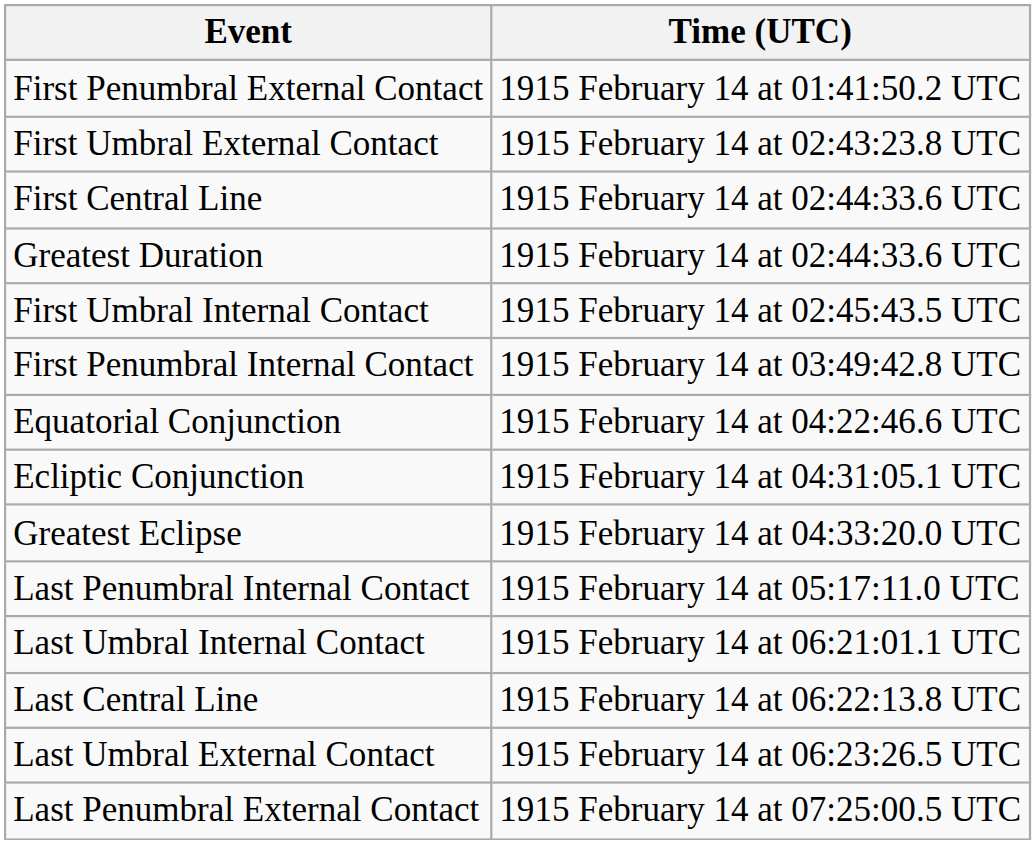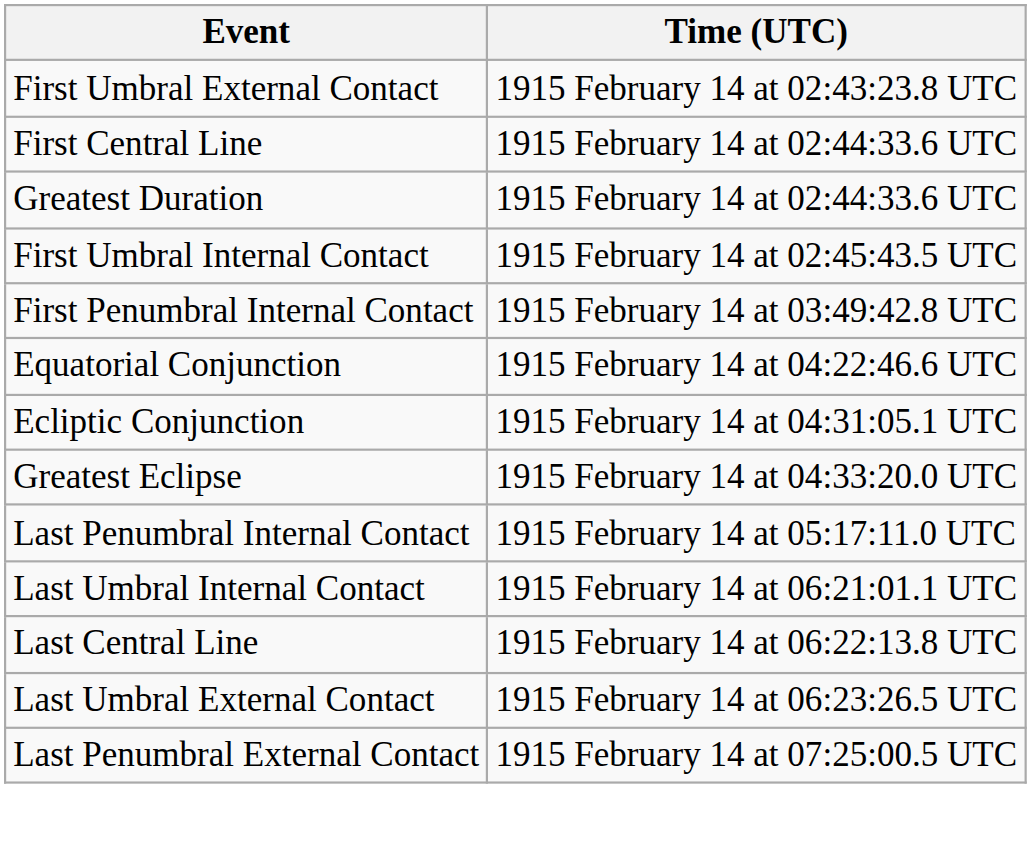- row: (248, 87)
